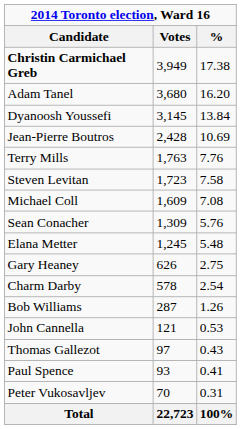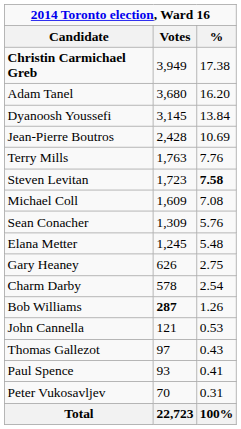(211, 179) normal -> (211, 179) bold
(167, 307) normal -> (167, 307) bold
